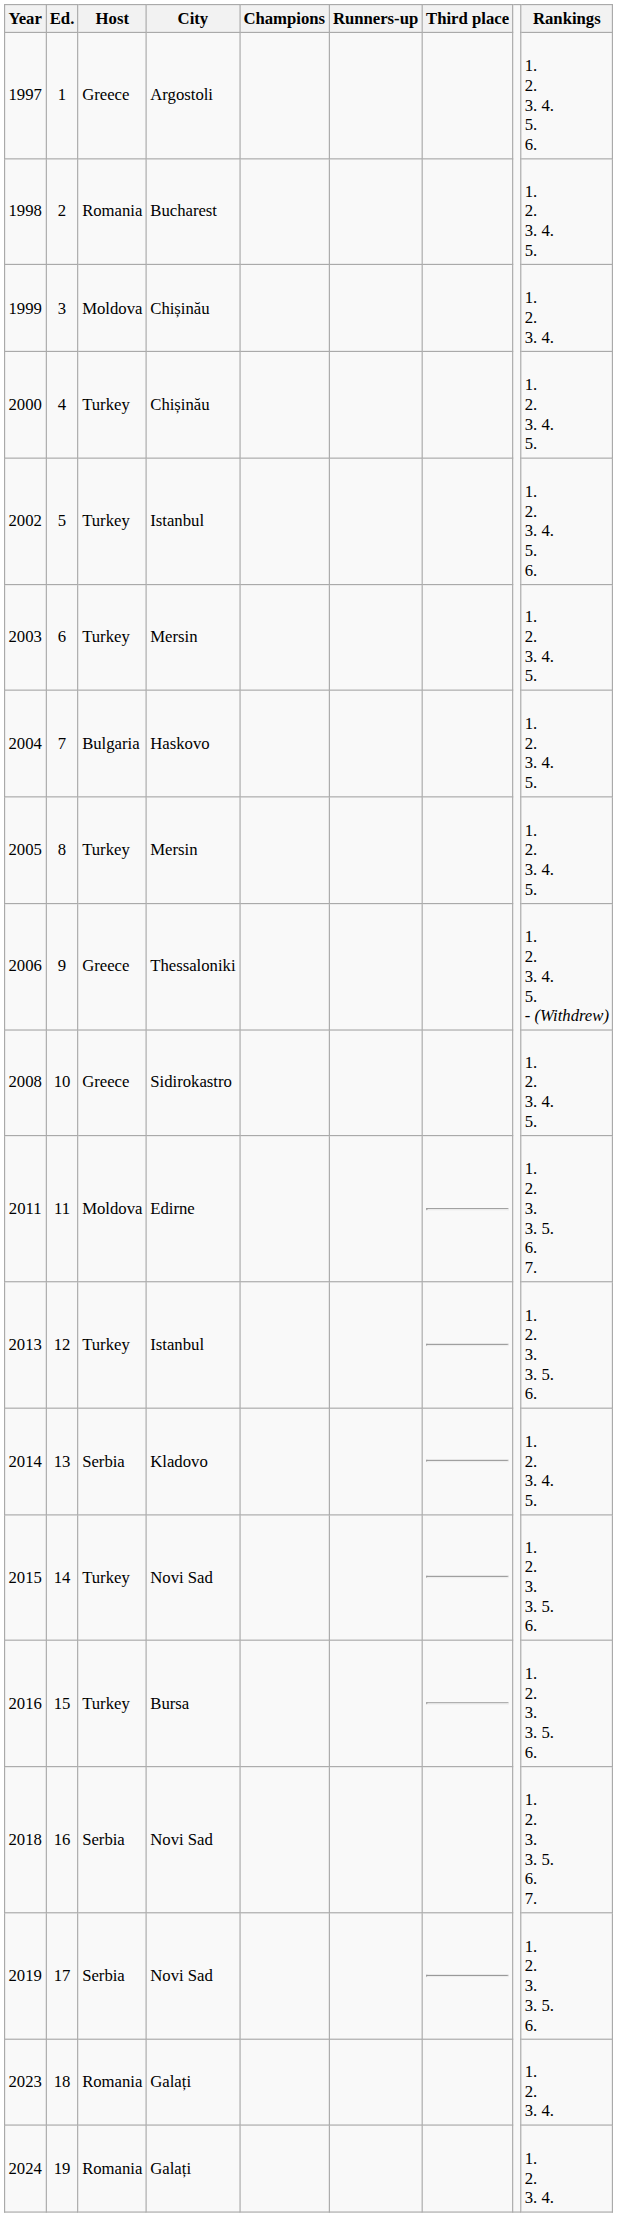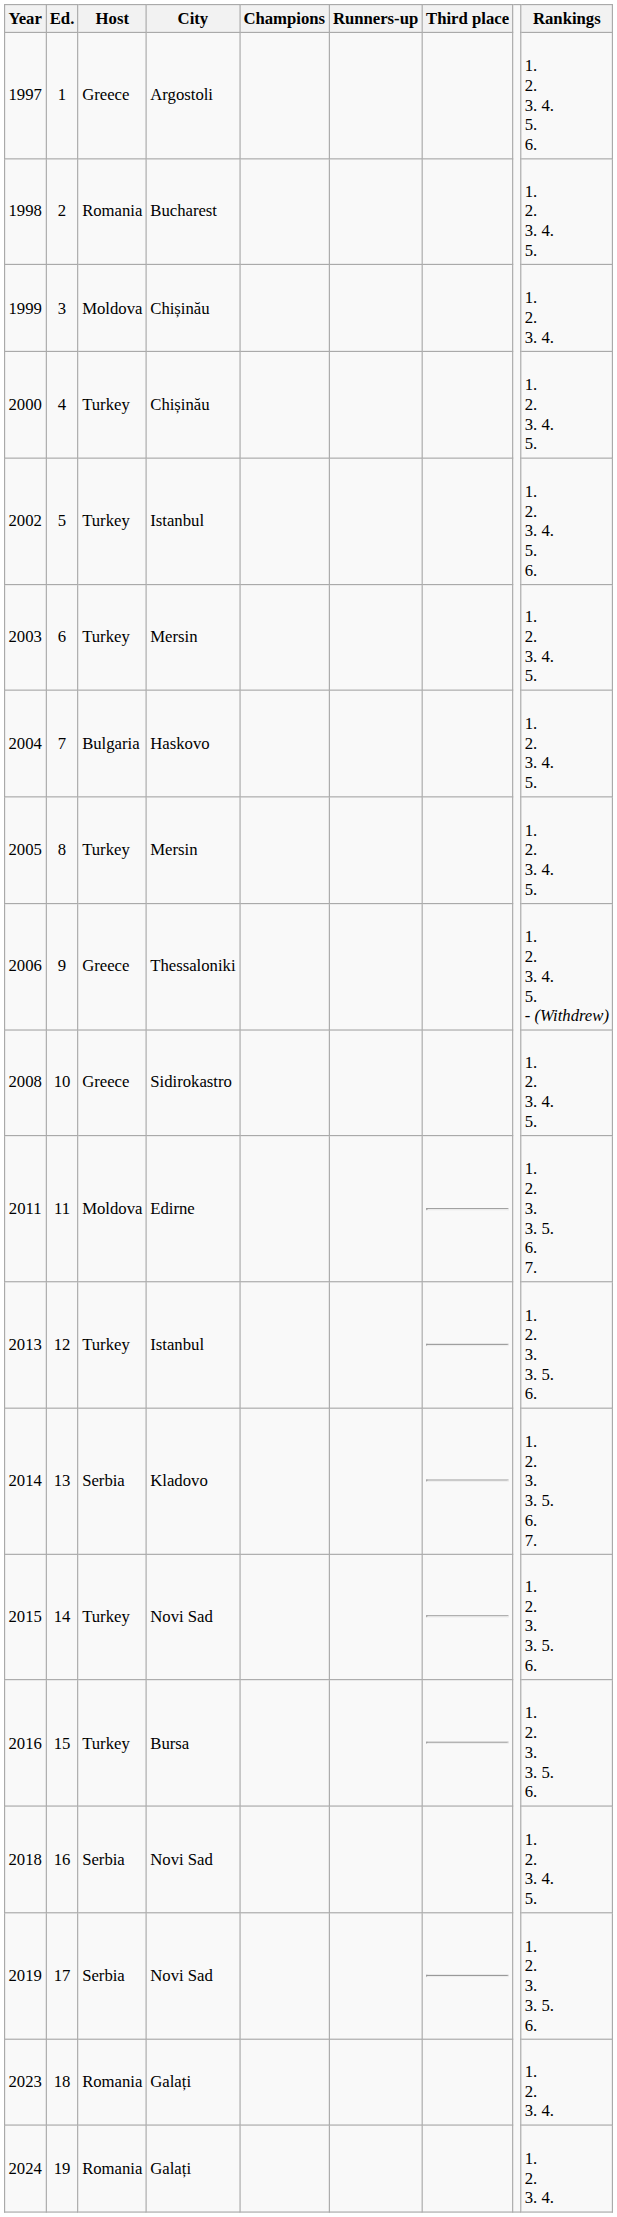(539, 1471) 1. 2. 3. 4. 5. -> (539, 1490) 1. 2. 3. 3. 5. 6. 7.
(539, 1849) 1. 2. 3. 3. 5. 6. 7. -> (539, 1869) 1. 2. 3. 4. 5.
